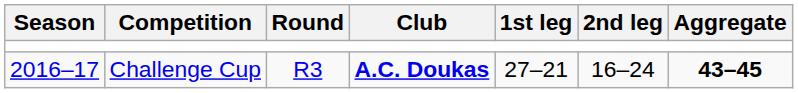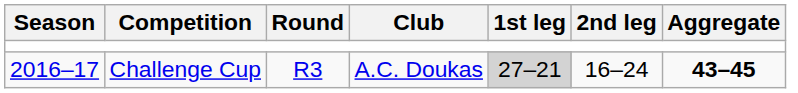(422, 69) bold -> (419, 69) normal
(536, 69) no background -> (530, 69) lightgrey background
